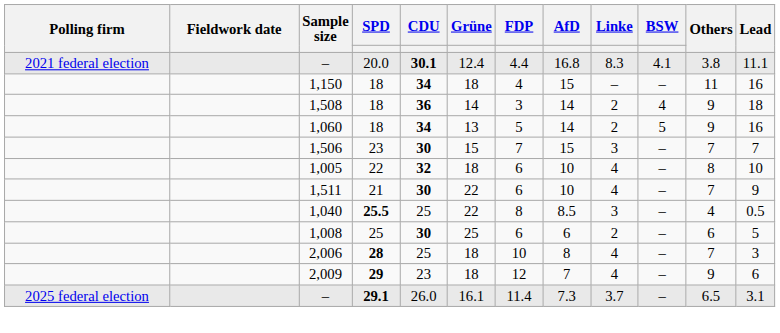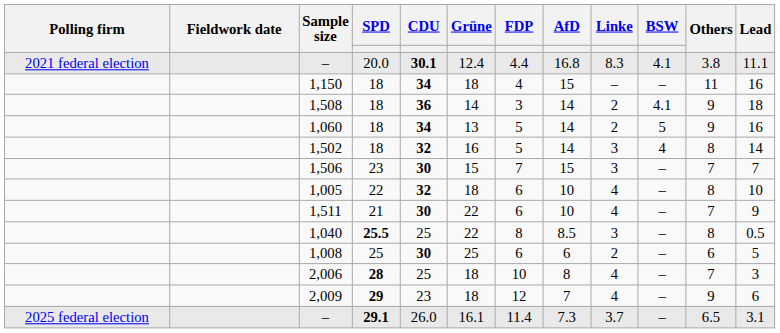(662, 105) 4 -> (662, 105) 4.1
+ row: (325, 148)
(711, 211) 4 -> (711, 232) 8
